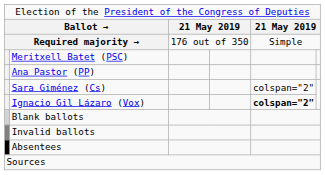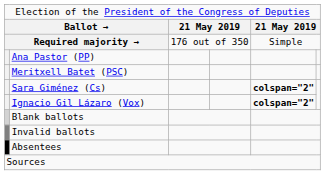rows swapped: (70, 57) <-> (53, 72)
(283, 87) normal -> (283, 87) bold
